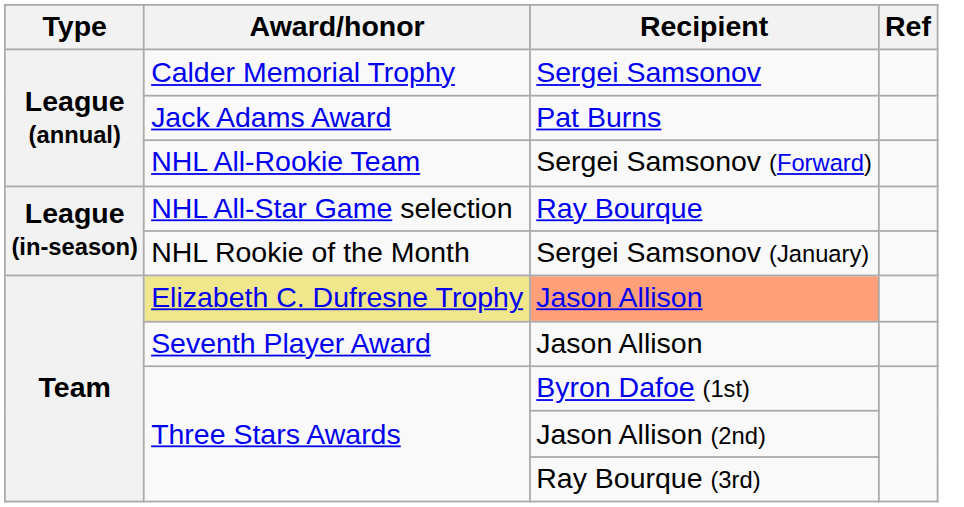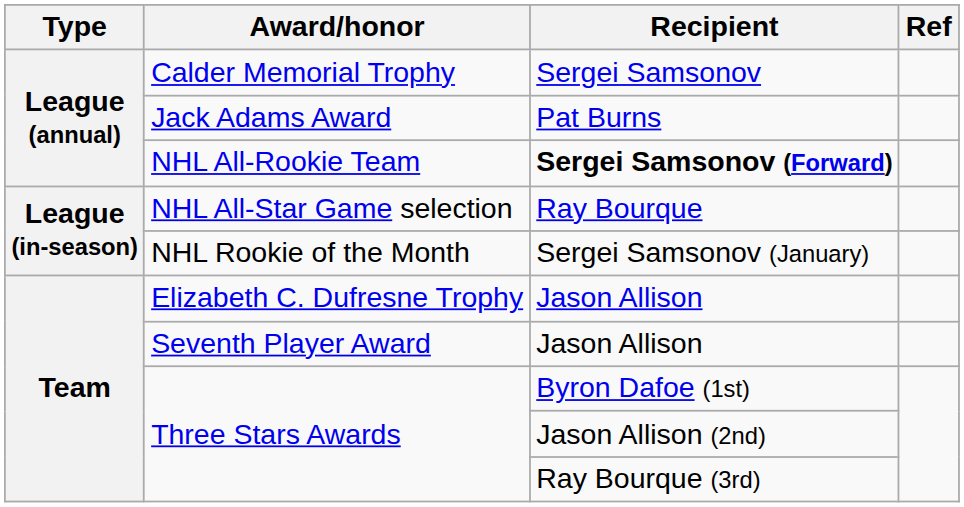(704, 162) normal -> (714, 162) bold
(337, 298) khaki background -> (337, 298) no background
(619, 298) lightsalmon background -> (619, 298) no background
